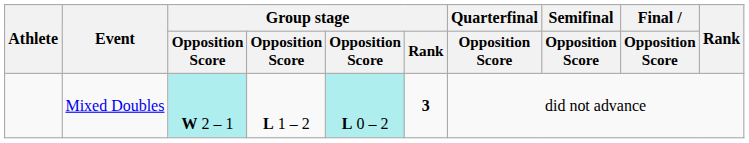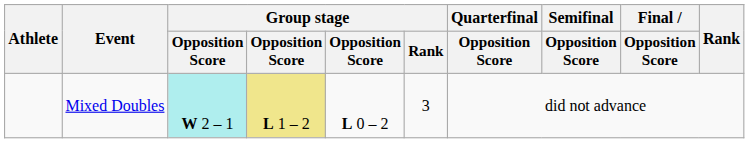(286, 124) no background -> (286, 124) khaki background
(365, 124) paleturquoise background -> (365, 124) no background
(426, 106) bold -> (426, 106) normal
